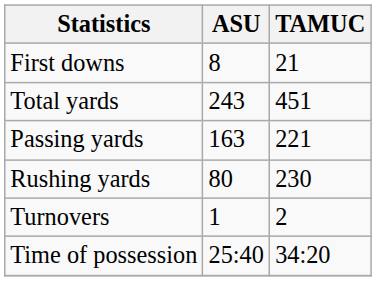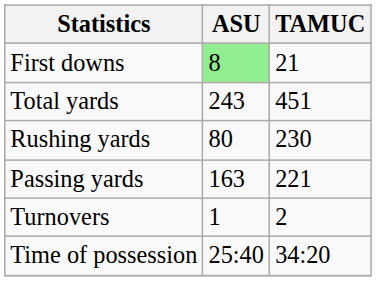(215, 62) no background -> (215, 62) lightgreen background
rows swapped: (80, 178) <-> (77, 139)
